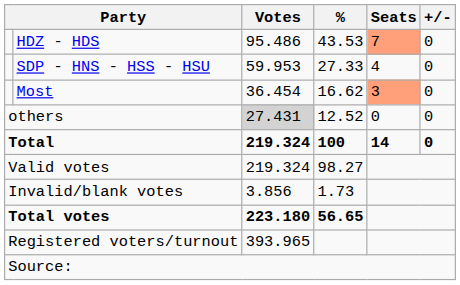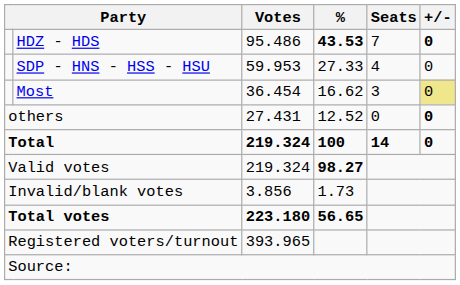(340, 42) normal -> (340, 42) bold
(375, 42) lightsalmon background -> (375, 42) no background
(429, 42) normal -> (429, 42) bold
(375, 92) lightsalmon background -> (375, 92) no background
(429, 92) no background -> (429, 92) khaki background
(273, 117) lightgrey background -> (273, 117) no background
(429, 117) normal -> (429, 117) bold
(340, 167) normal -> (340, 167) bold
